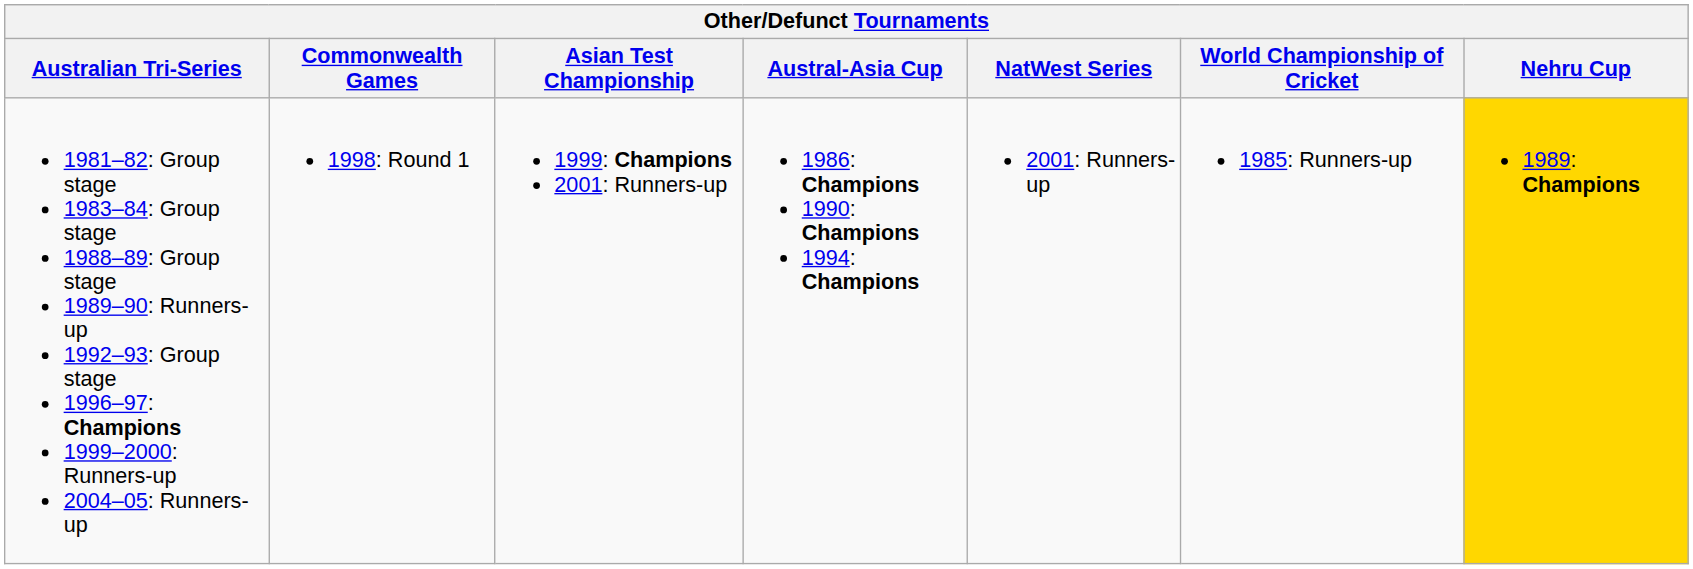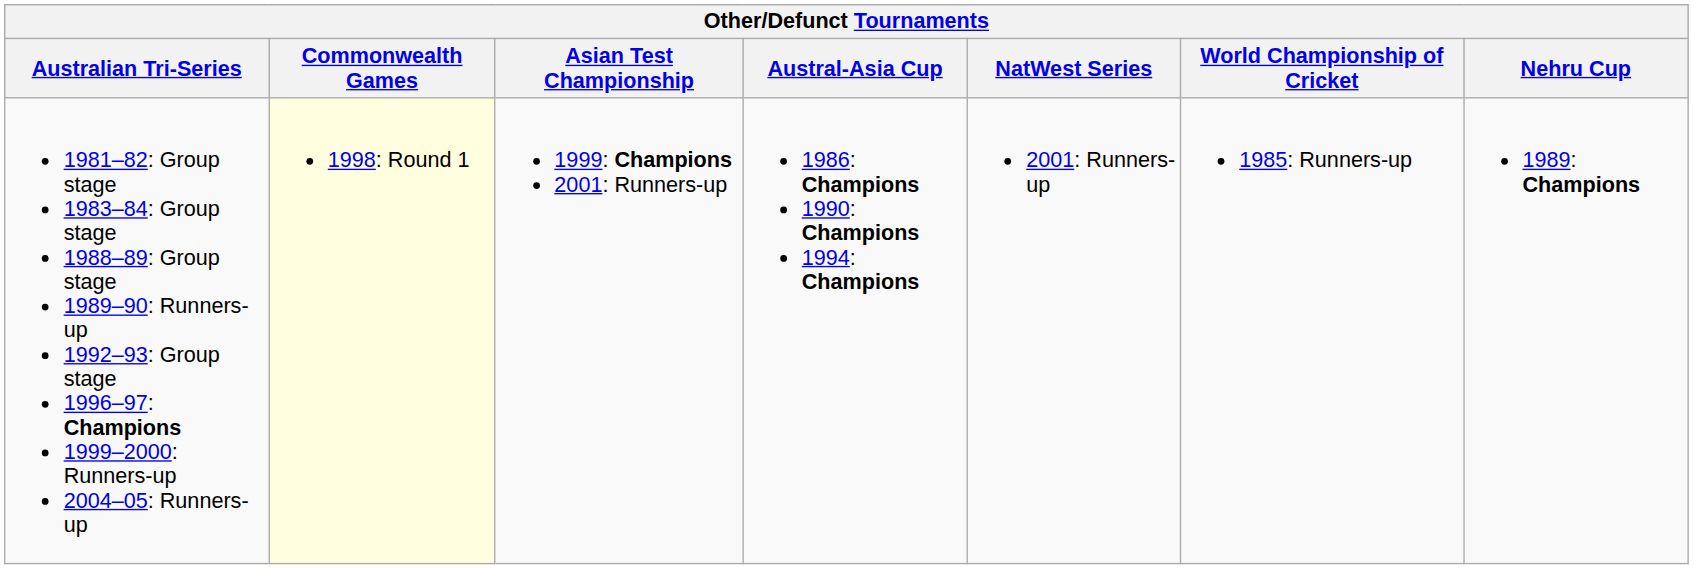(382, 161) no background -> (382, 161) lightyellow background
(1576, 173) gold background -> (1576, 173) no background
